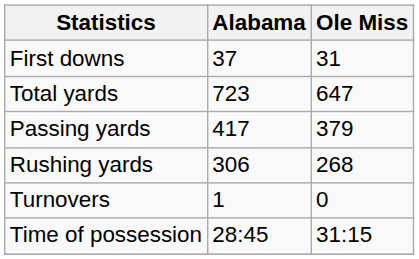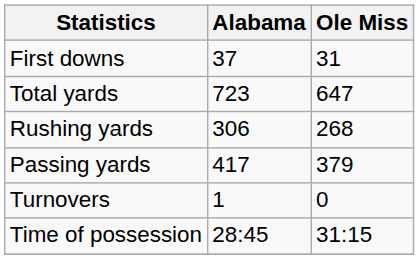rows swapped: (81, 164) <-> (80, 129)
